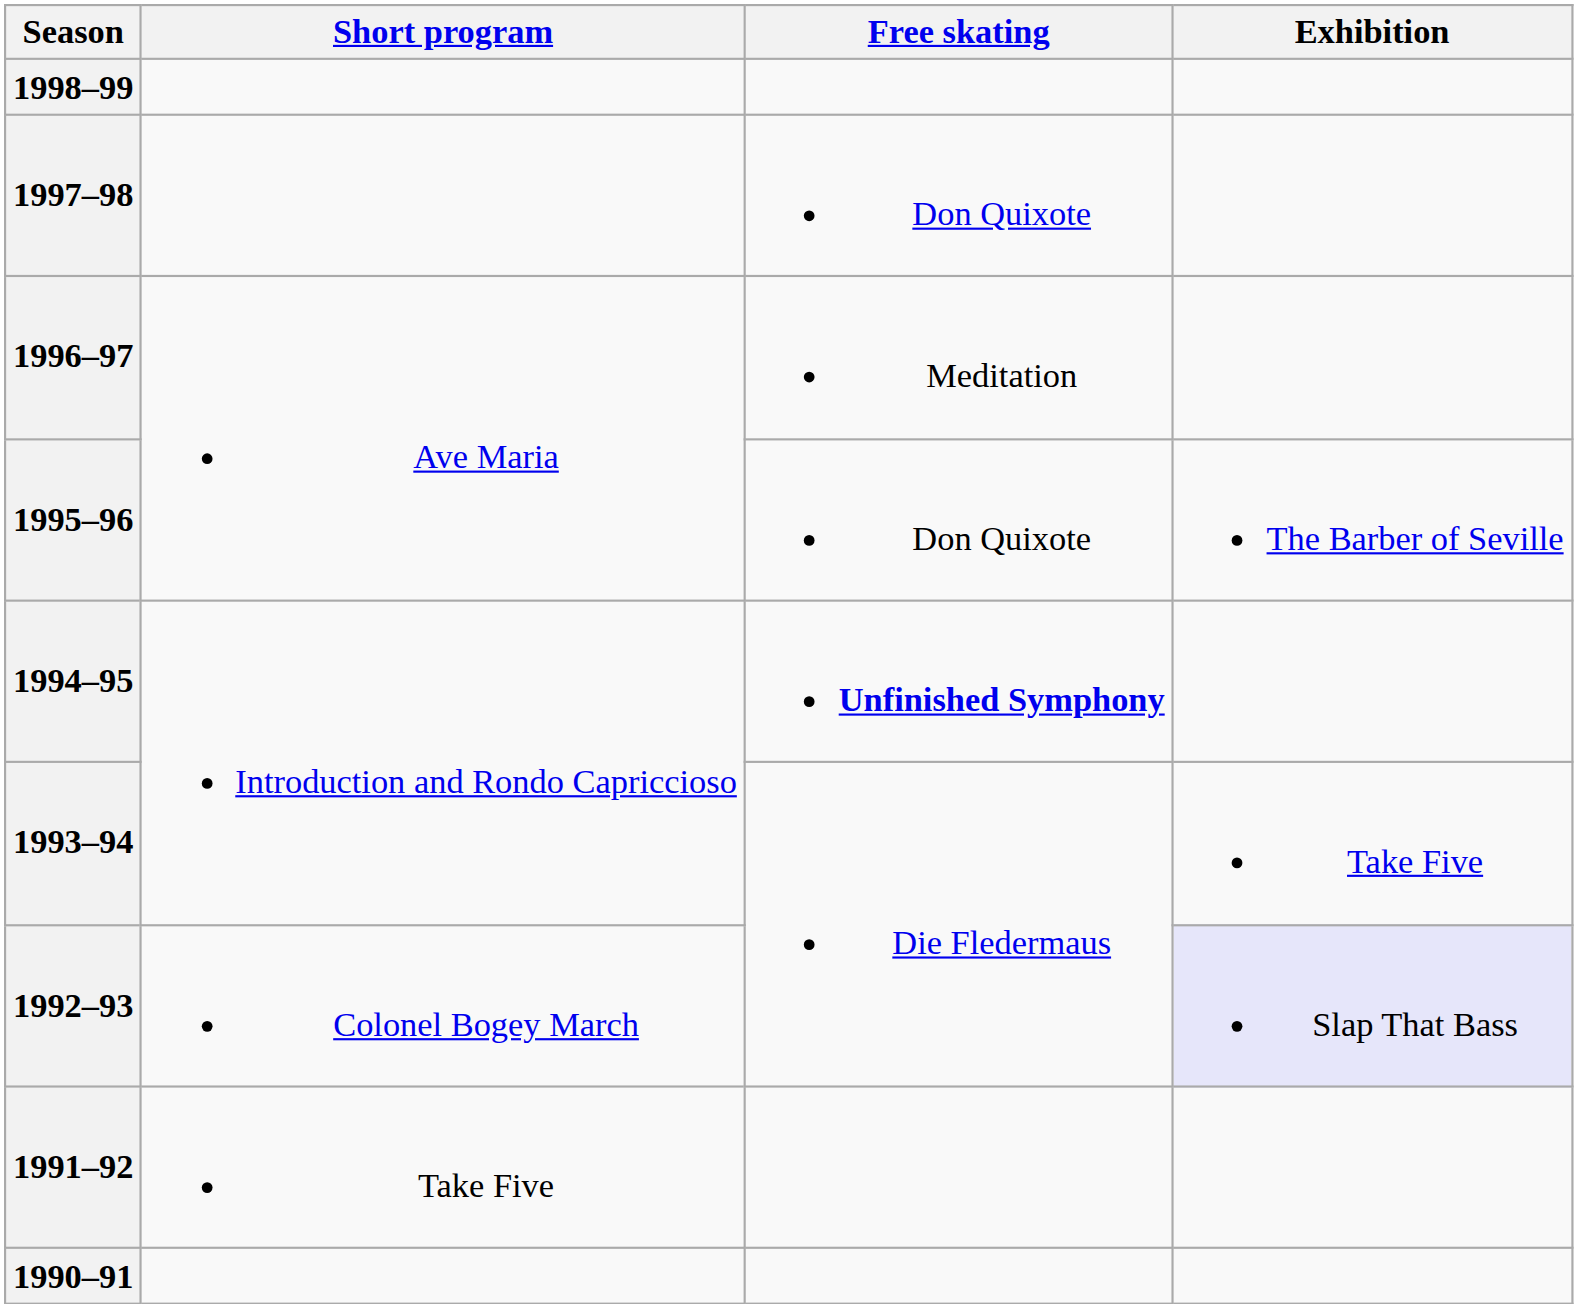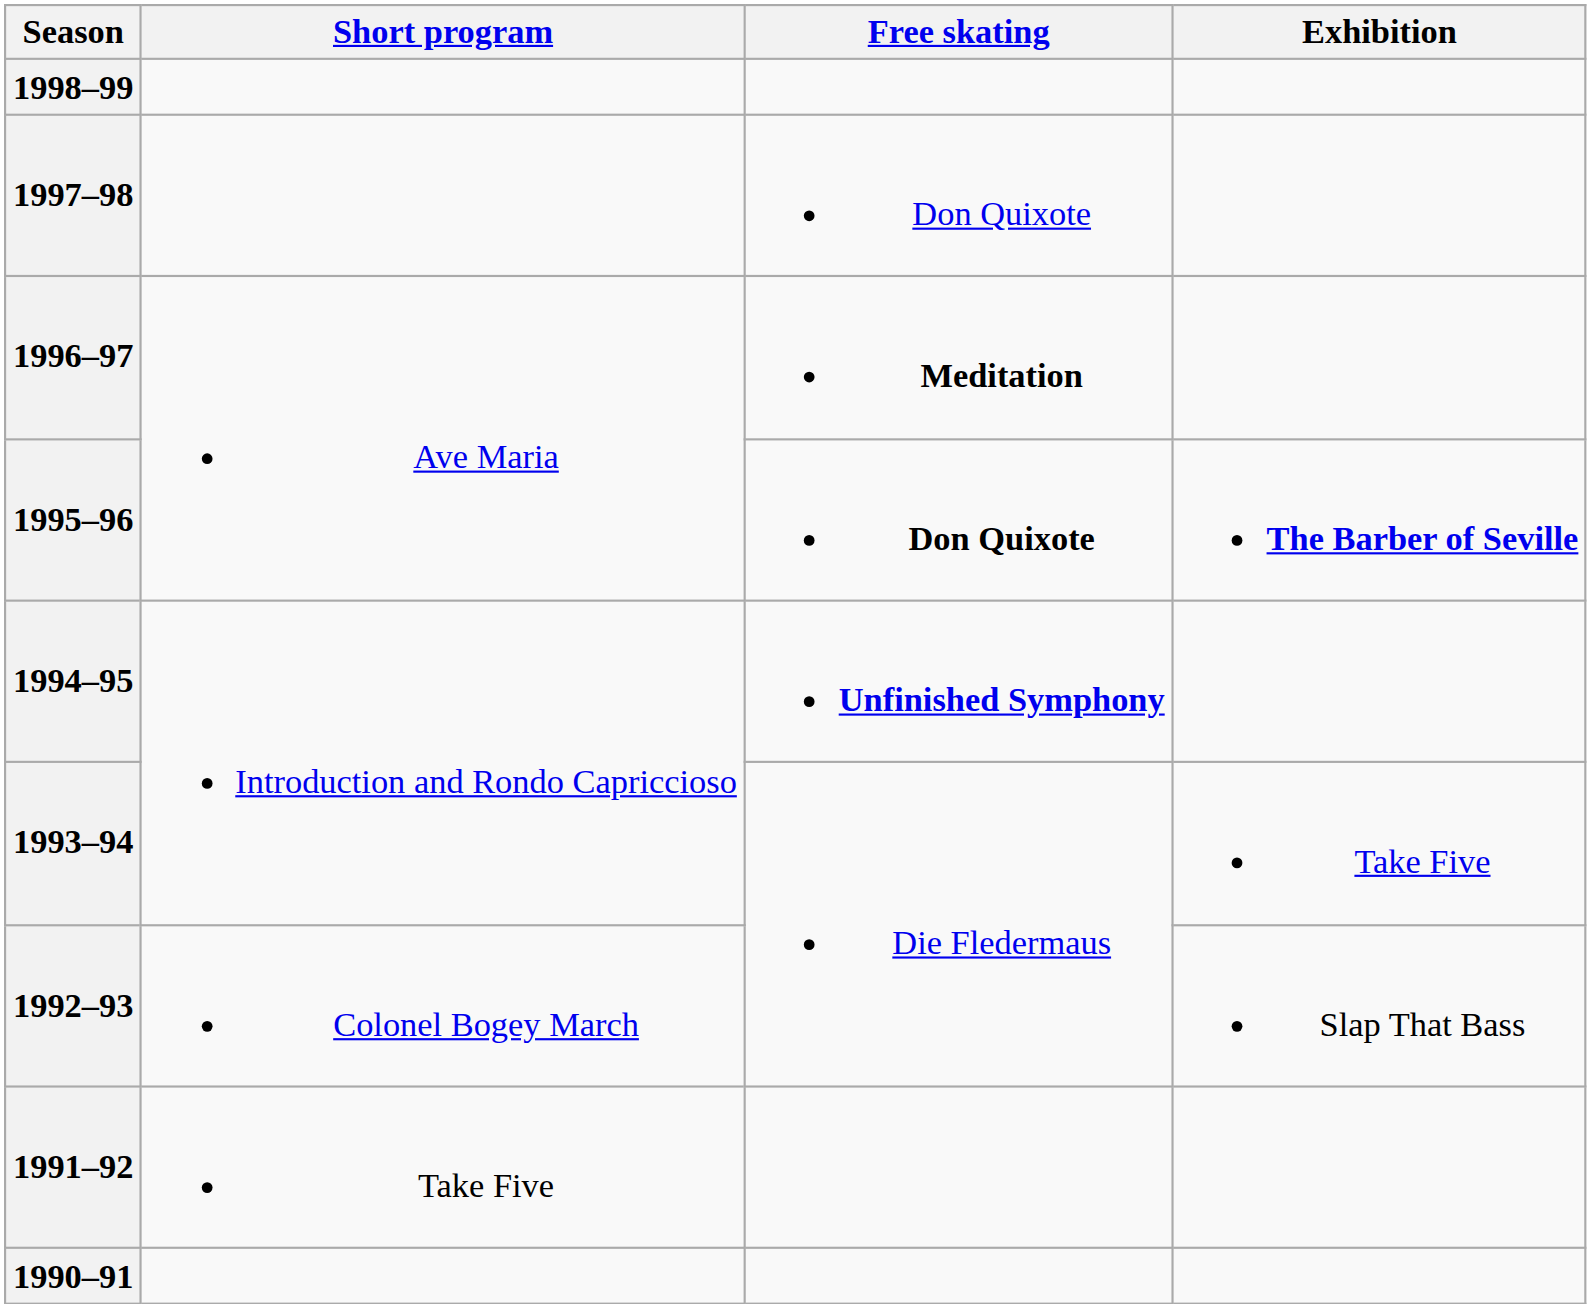(959, 377) normal -> (959, 377) bold
(959, 539) normal -> (959, 539) bold
(1372, 539) normal -> (1379, 539) bold
(1372, 1025) lavender background -> (1379, 1025) no background
